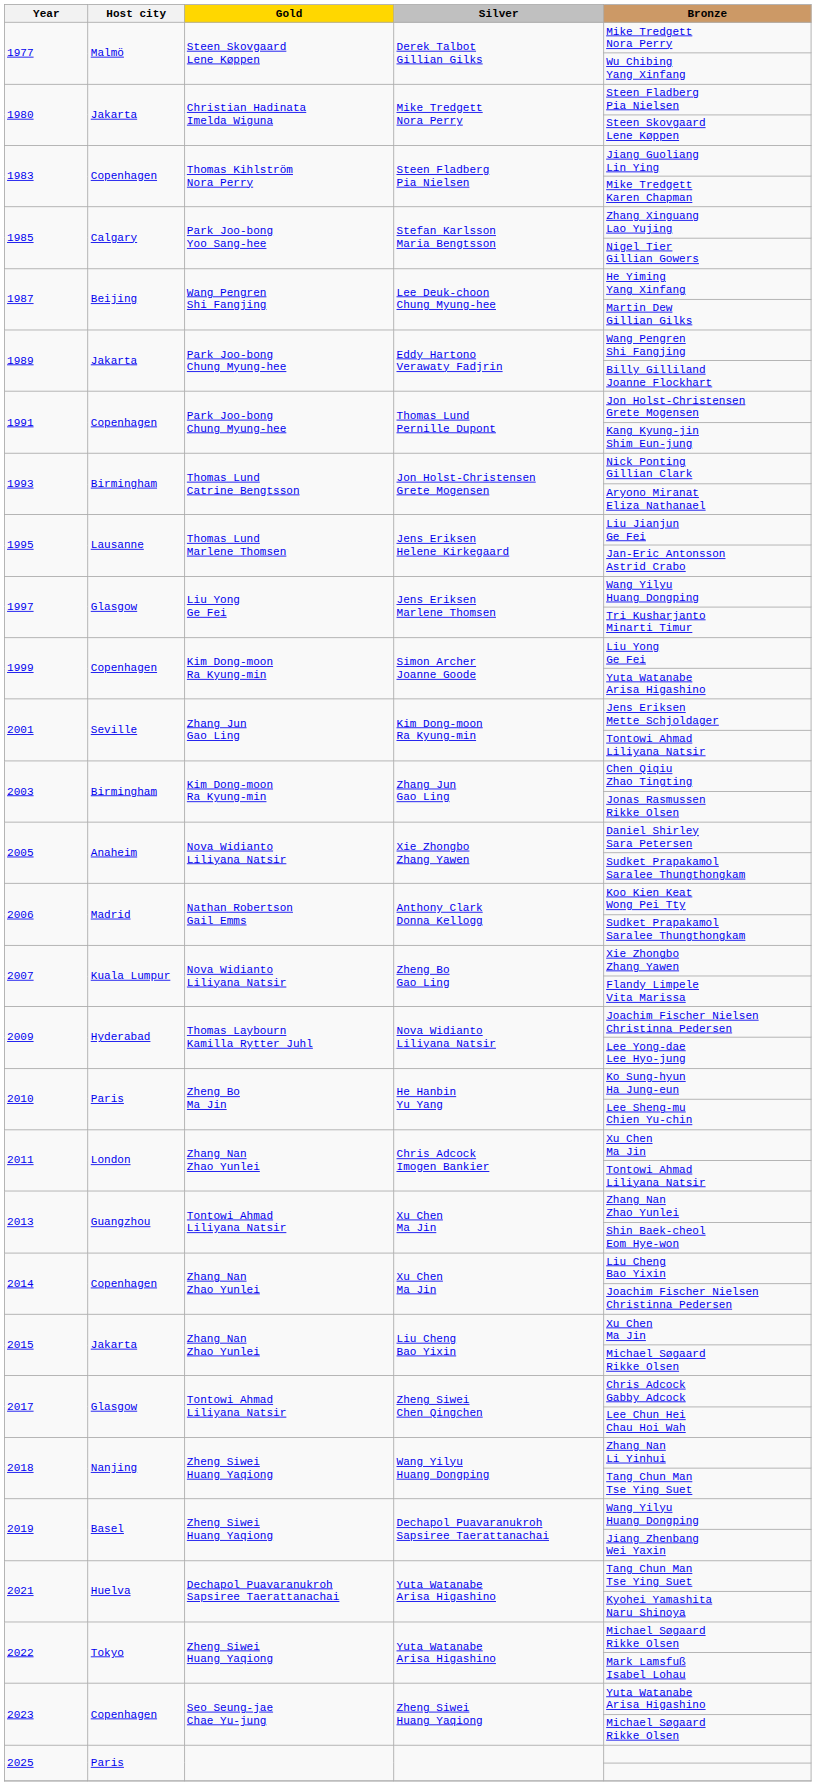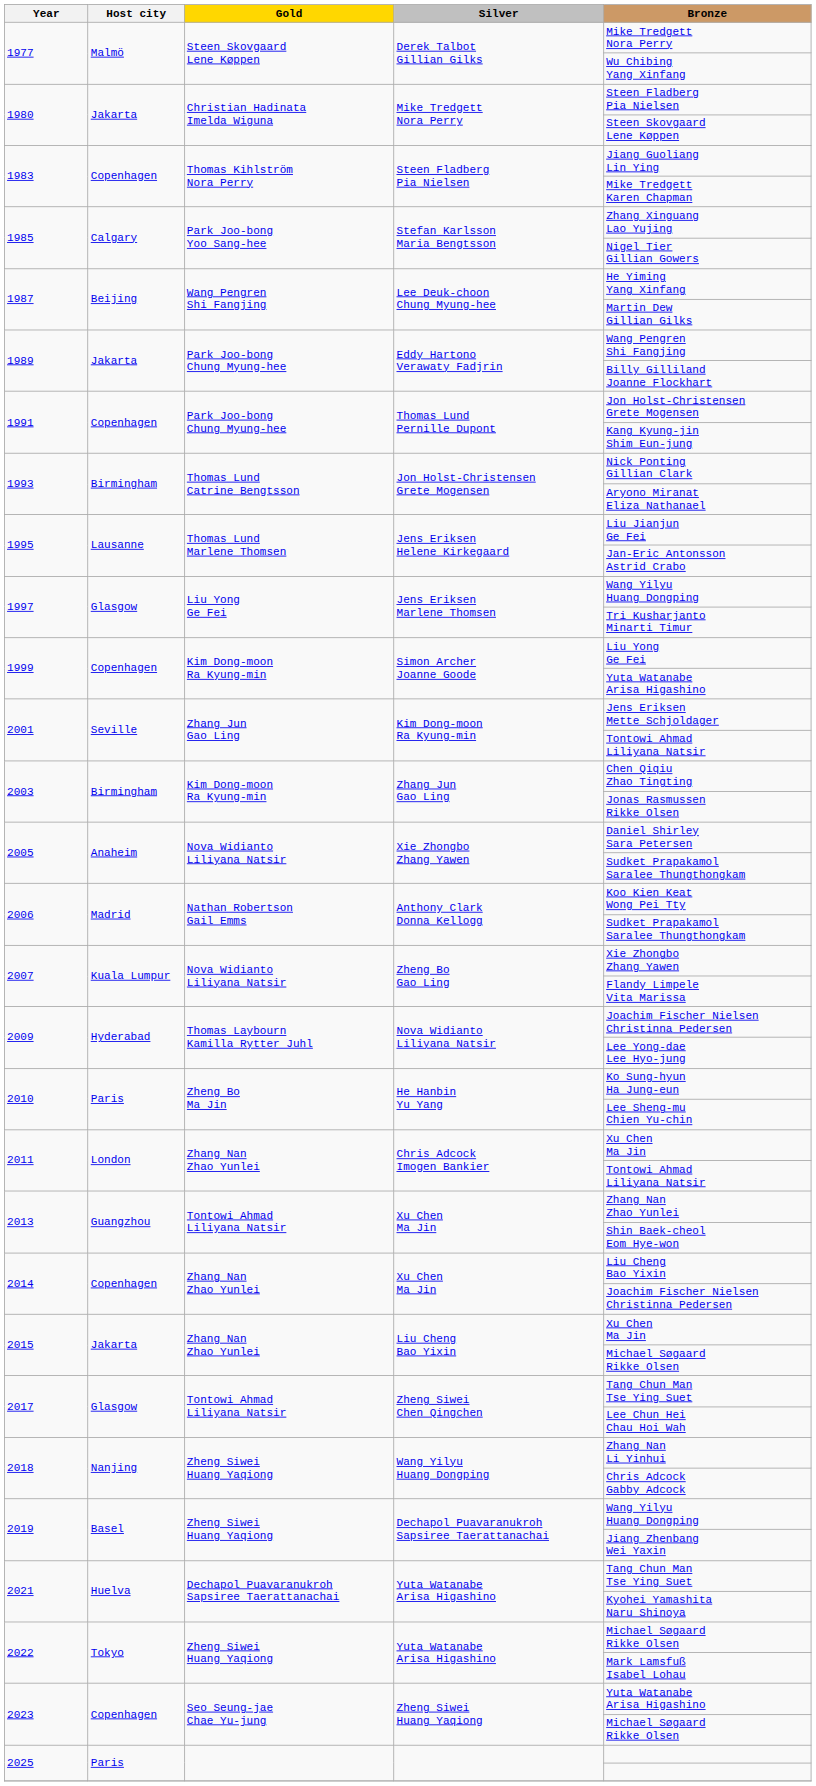(646, 1391) Chris Adcock Gabby Adcock -> (649, 1391) Tang Chun Man Tse Ying Suet
(649, 1484) Tang Chun Man Tse Ying Suet -> (646, 1484) Chris Adcock Gabby Adcock
